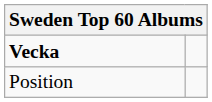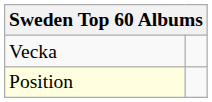(34, 50) bold -> (33, 50) normal
(41, 81) no background -> (41, 81) lightyellow background
